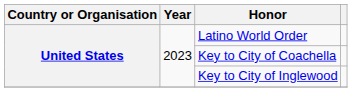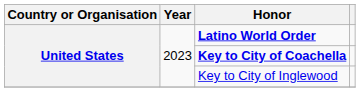(253, 35) normal -> (257, 35) bold
(267, 55) normal -> (272, 55) bold
